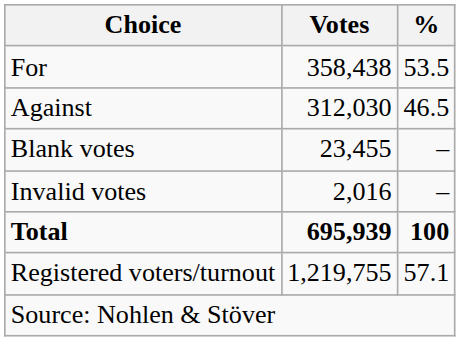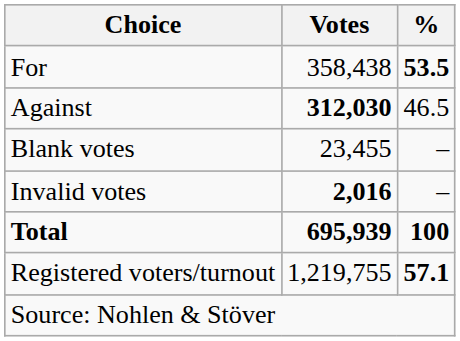(426, 66) normal -> (426, 66) bold
(349, 107) normal -> (349, 107) bold
(362, 190) normal -> (362, 190) bold
(426, 273) normal -> (426, 273) bold
